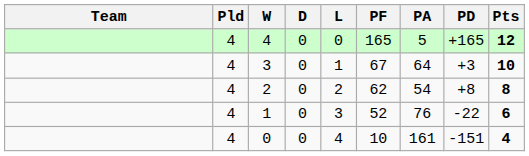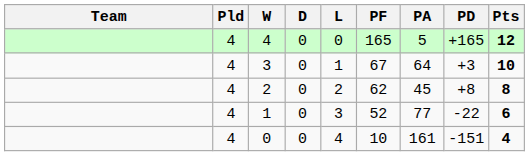(422, 90) 54 -> (422, 90) 45
(422, 114) 76 -> (422, 114) 77
